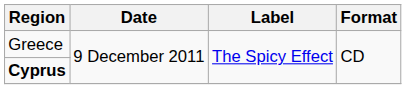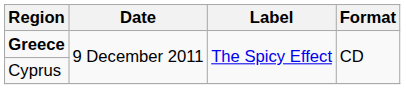(36, 44) normal -> (37, 44) bold
(37, 70) bold -> (35, 70) normal
